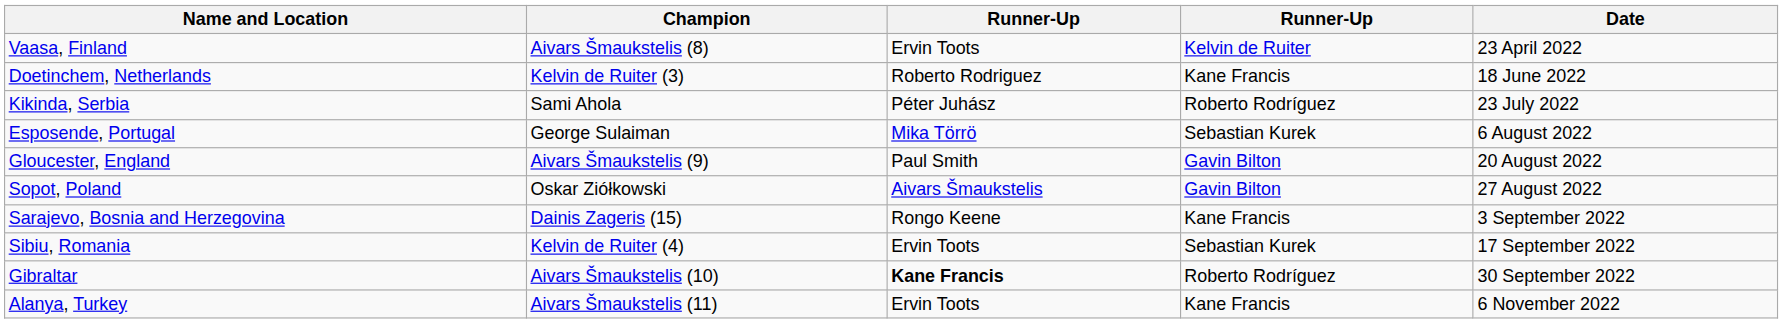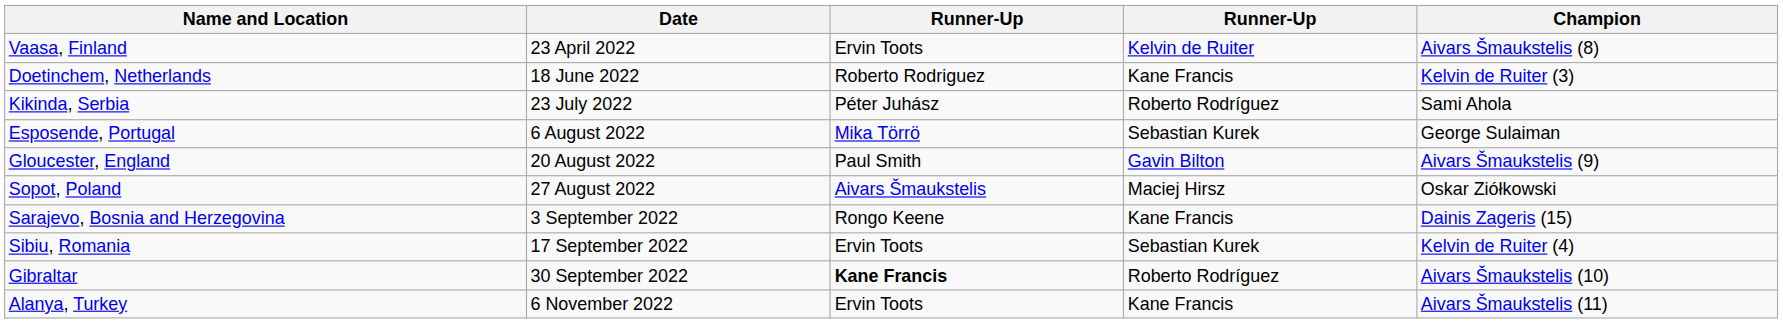columns swapped: (707, 19) <-> (1625, 19)
(1233, 190) Gavin Bilton -> (1177, 190) Maciej Hirsz
